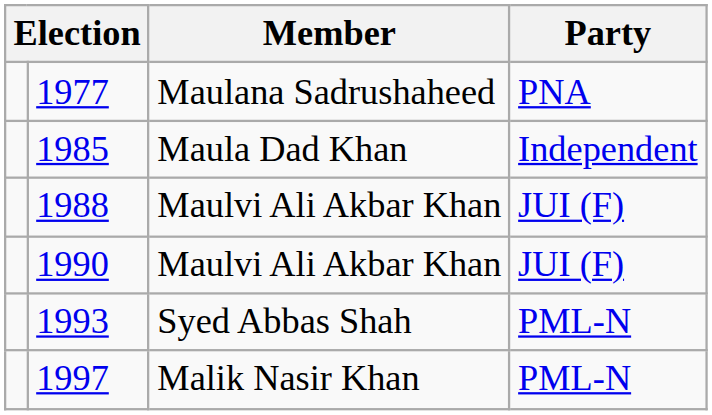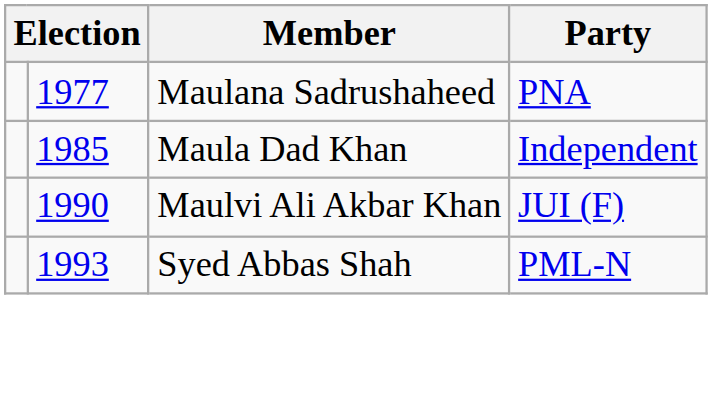- row: (72, 206)
- row: (72, 378)
